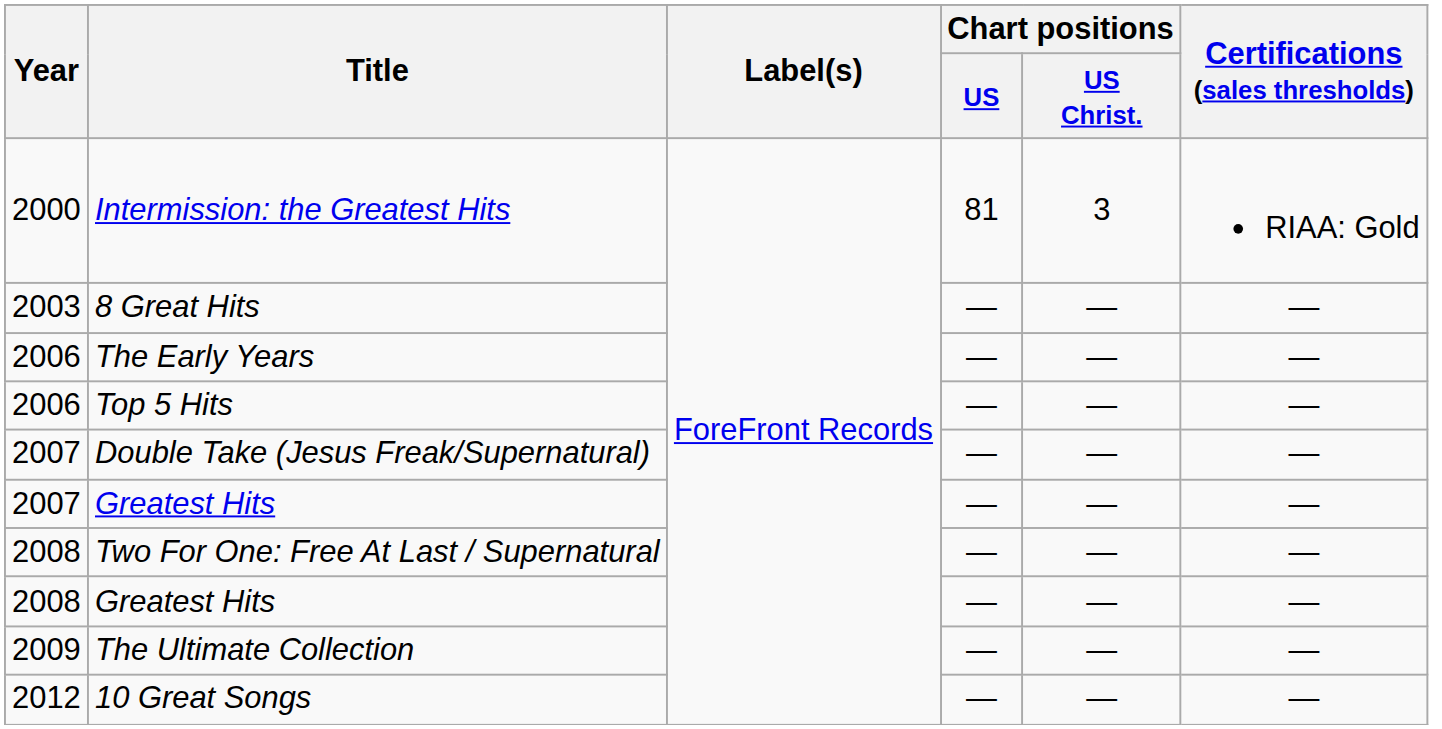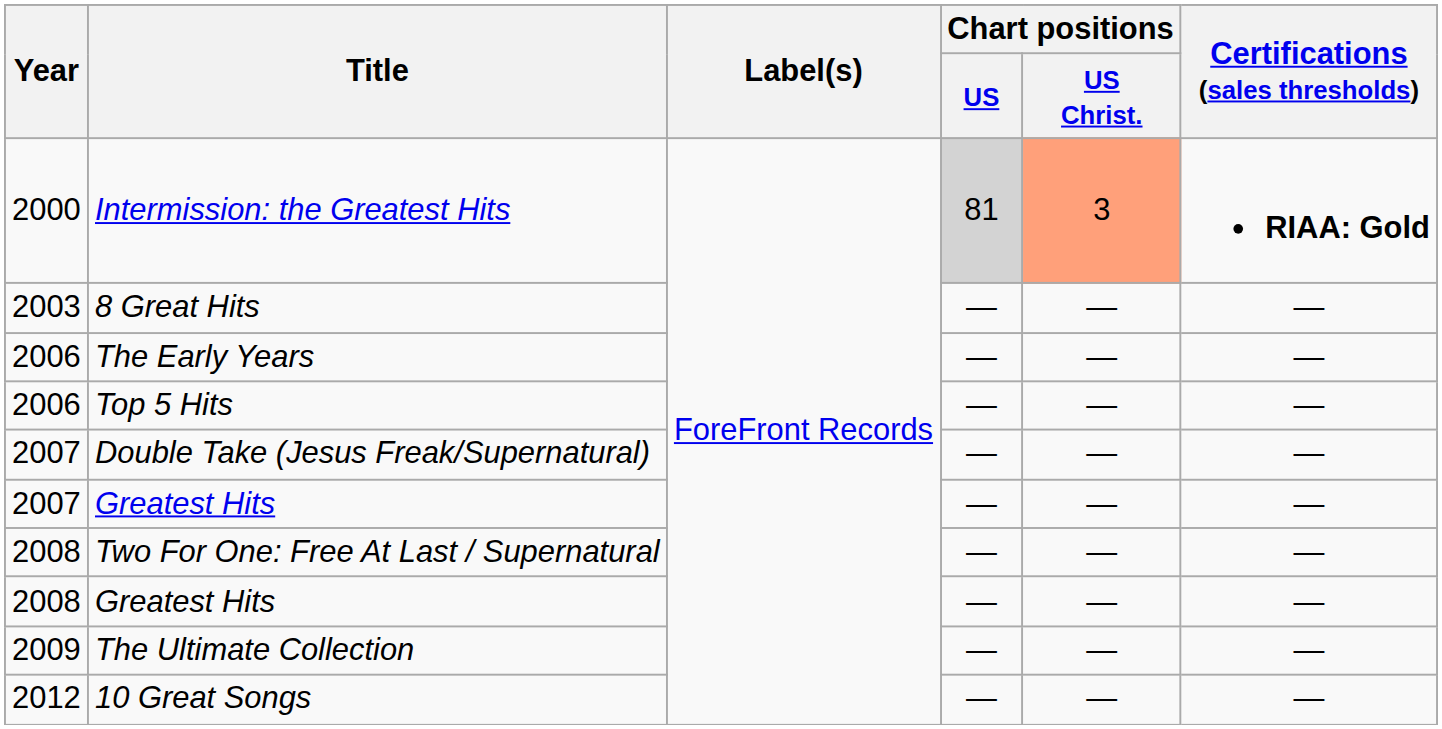(981, 209) no background -> (981, 209) lightgrey background
(1102, 209) no background -> (1102, 209) lightsalmon background
(1304, 228) normal -> (1309, 228) bold
